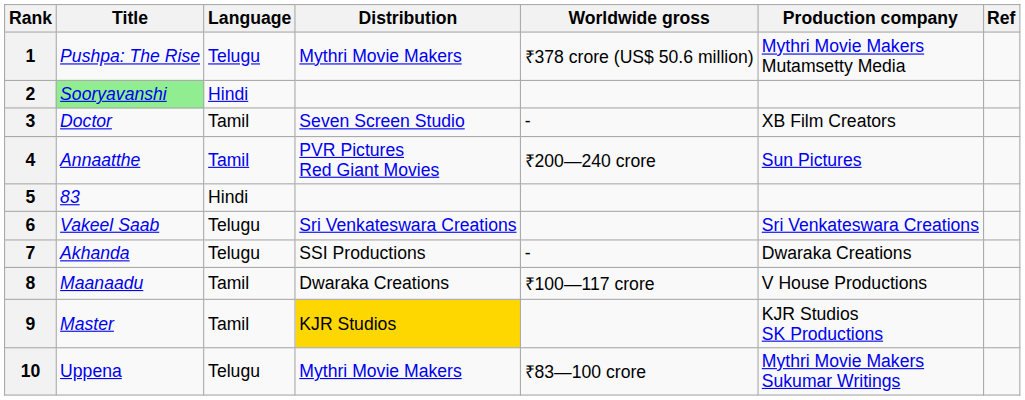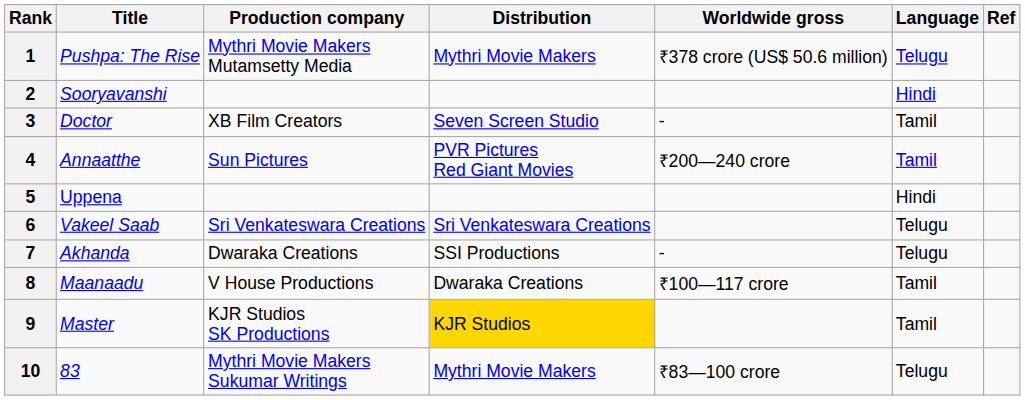columns swapped: (870, 18) <-> (250, 18)
(113, 94) lightgreen background -> (113, 94) no background
(70, 197) 83 -> (91, 197) Uppena
(91, 371) Uppena -> (70, 371) 83
